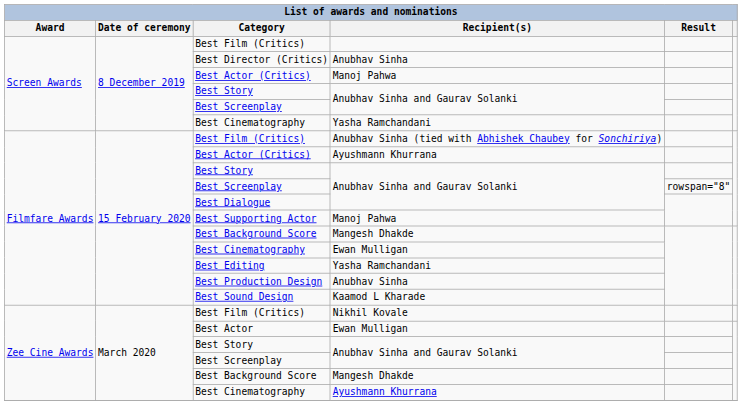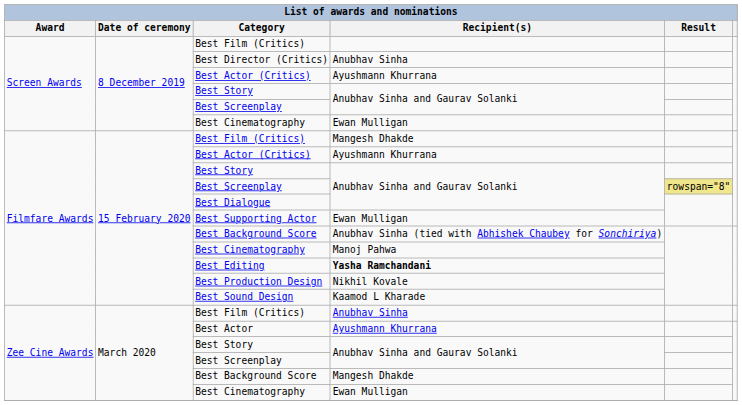(364, 76) Manoj Pahwa -> (385, 76) Ayushmann Khurrana
(382, 123) Yasha Ramchandani -> (370, 123) Ewan Mulligan
(497, 139) Anubhav Sinha (tied with Abhishek Chaubey for Sonchiriya) -> (373, 139) Mangesh Dhakde
(699, 186) no background -> (699, 186) khaki background
(364, 218) Manoj Pahwa -> (370, 218) Ewan Mulligan
(373, 234) Mangesh Dhakde -> (497, 234) Anubhav Sinha (tied with Abhishek Chaubey for Sonchiriya)
(370, 250) Ewan Mulligan -> (364, 250) Manoj Pahwa
(382, 266) normal -> (382, 266) bold
(370, 281) Anubhav Sinha -> (370, 281) Nikhil Kovale
(370, 313) Nikhil Kovale -> (370, 313) Anubhav Sinha
(370, 329) Ewan Mulligan -> (385, 329) Ayushmann Khurrana
(385, 392) Ayushmann Khurrana -> (370, 392) Ewan Mulligan
